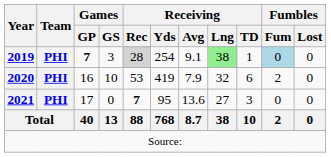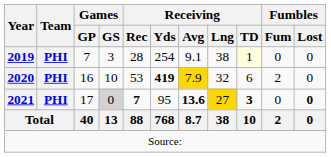(87, 57) bold -> (87, 57) normal
(137, 57) lightgrey background -> (137, 57) no background
(222, 57) lightgreen background -> (222, 57) no background
(249, 57) no background -> (249, 57) lightyellow background
(278, 57) lightblue background -> (278, 57) no background
(165, 78) normal -> (165, 78) bold
(193, 78) no background -> (193, 78) gold background
(111, 99) no background -> (111, 99) lightgrey background
(193, 99) normal -> (193, 99) bold
(222, 99) no background -> (222, 99) gold background
(249, 99) normal -> (249, 99) bold
(310, 99) normal -> (310, 99) bold
